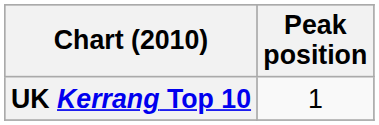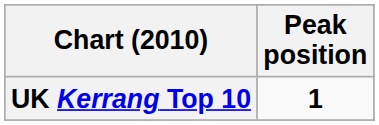(315, 98) normal -> (315, 98) bold
